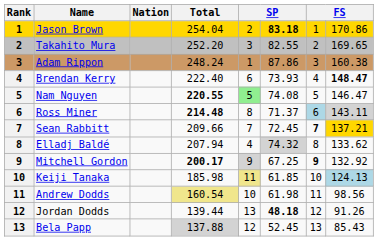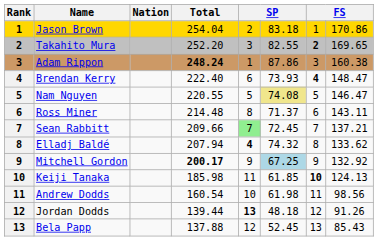(283, 29) bold -> (283, 29) normal
(316, 46) normal -> (316, 46) bold
(205, 62) normal -> (205, 62) bold
(316, 79) normal -> (316, 79) bold
(349, 79) bold -> (349, 79) normal
(205, 95) bold -> (205, 95) normal
(250, 95) lightgreen background -> (250, 95) no background
(283, 95) no background -> (283, 95) khaki background
(205, 112) bold -> (205, 112) normal
(316, 112) lightblue background -> (316, 112) no background
(349, 112) lightgrey background -> (349, 112) no background
(250, 128) no background -> (250, 128) lightgreen background
(316, 128) bold -> (316, 128) normal
(349, 128) gold background -> (349, 128) no background
(250, 145) normal -> (250, 145) bold
(283, 145) lightgrey background -> (283, 145) no background
(250, 161) lightgrey background -> (250, 161) no background
(283, 161) no background -> (283, 161) lightblue background
(316, 161) bold -> (316, 161) normal
(250, 178) khaki background -> (250, 178) no background
(316, 178) normal -> (316, 178) bold
(349, 178) lightblue background -> (349, 178) no background
(205, 194) khaki background -> (205, 194) no background
(250, 211) normal -> (250, 211) bold
(283, 211) bold -> (283, 211) normal
(205, 227) lightgrey background -> (205, 227) no background
